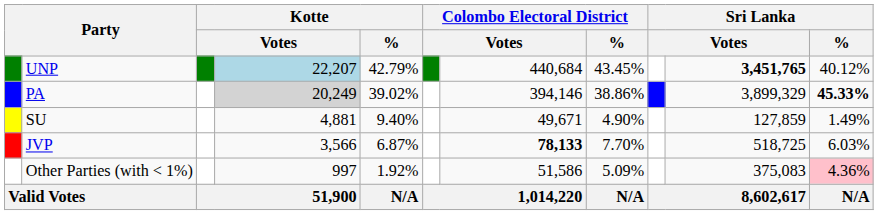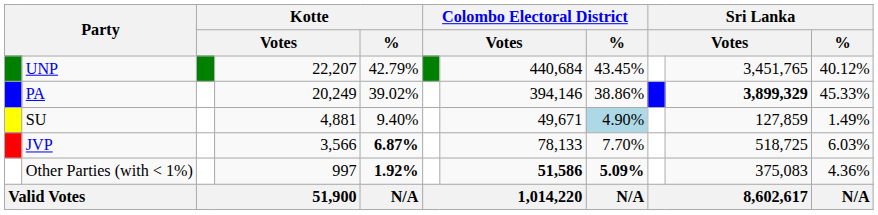(334, 68) lightblue background -> (334, 68) no background
(773, 68) bold -> (775, 68) normal
(334, 94) lightgrey background -> (334, 94) no background
(773, 94) normal -> (775, 94) bold
(843, 94) bold -> (845, 94) normal
(623, 119) no background -> (623, 119) lightblue background
(398, 145) normal -> (396, 145) bold
(560, 145) bold -> (560, 145) normal
(398, 171) normal -> (396, 171) bold
(560, 171) normal -> (560, 171) bold
(623, 171) normal -> (622, 171) bold
(849, 171) pink background -> (849, 171) no background
